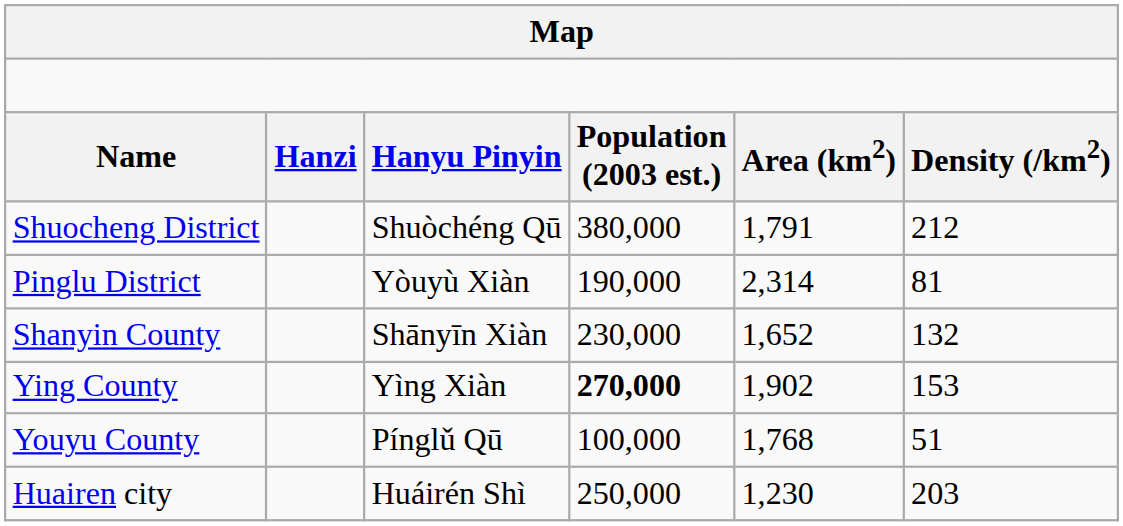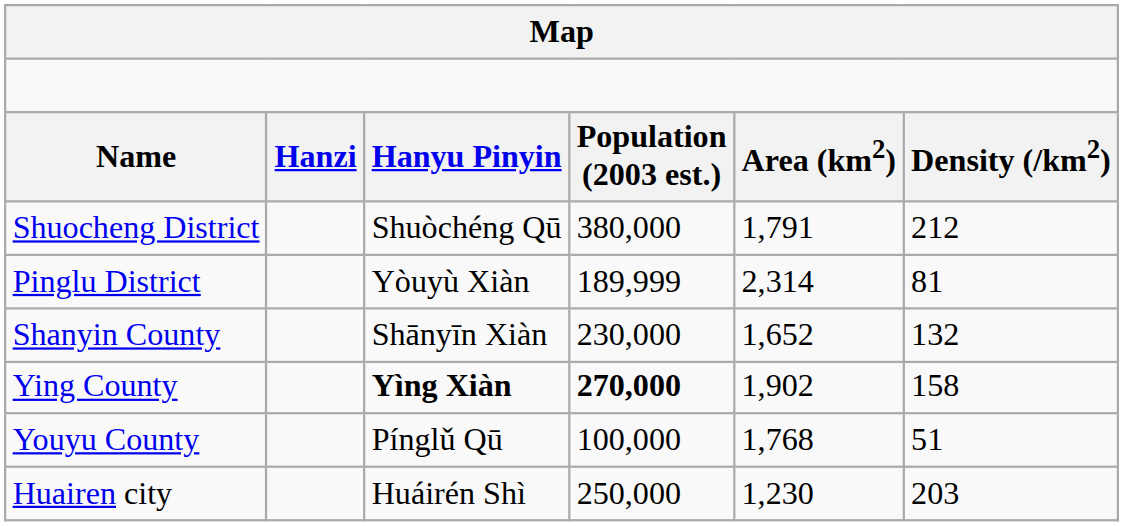(629, 281) 190,000 -> (629, 281) 189,999
(439, 387) normal -> (442, 387) bold
(935, 387) 153 -> (935, 387) 158
